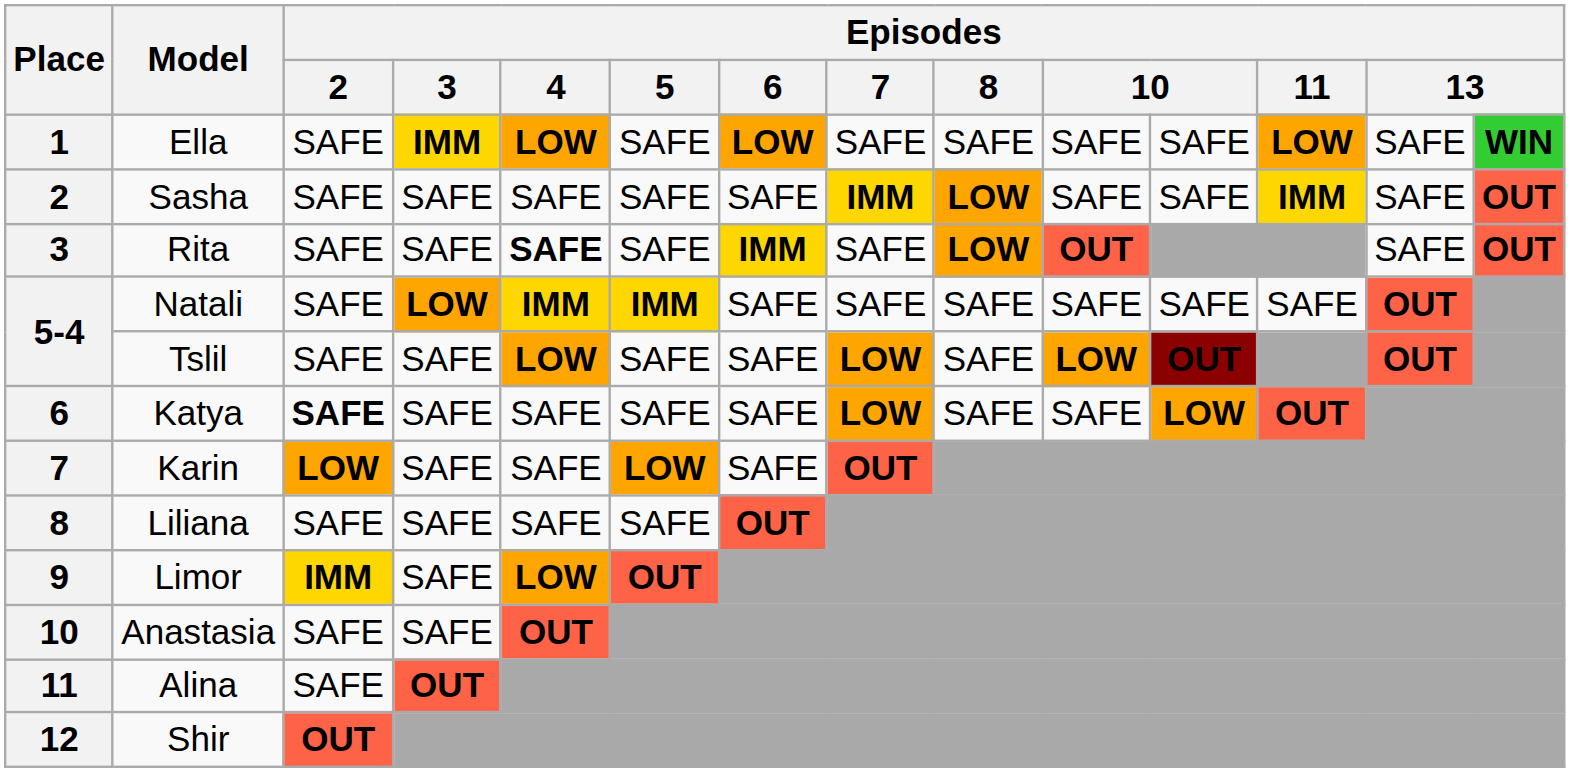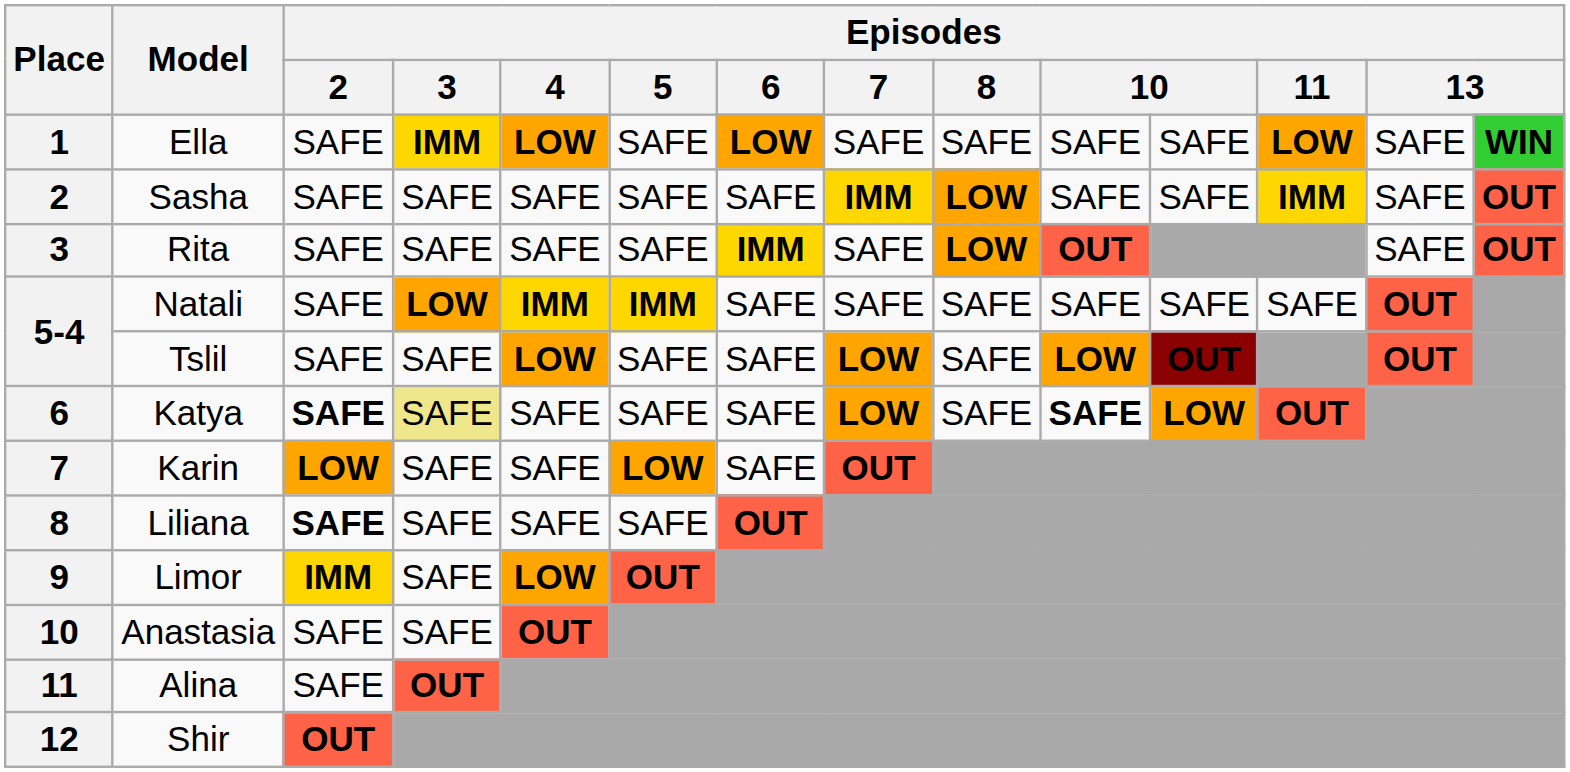(556, 250) bold -> (555, 250) normal
(447, 413) no background -> (447, 413) khaki background
(1096, 413) normal -> (1095, 413) bold
(338, 522) normal -> (338, 522) bold
